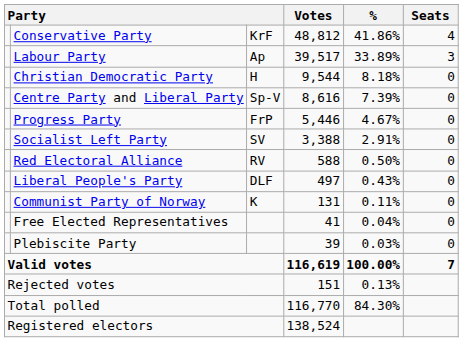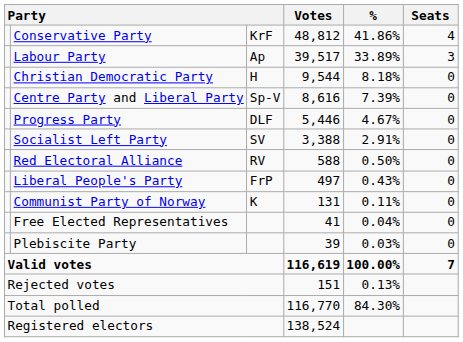(261, 119) FrP -> (261, 119) DLF
(261, 181) DLF -> (261, 181) FrP
